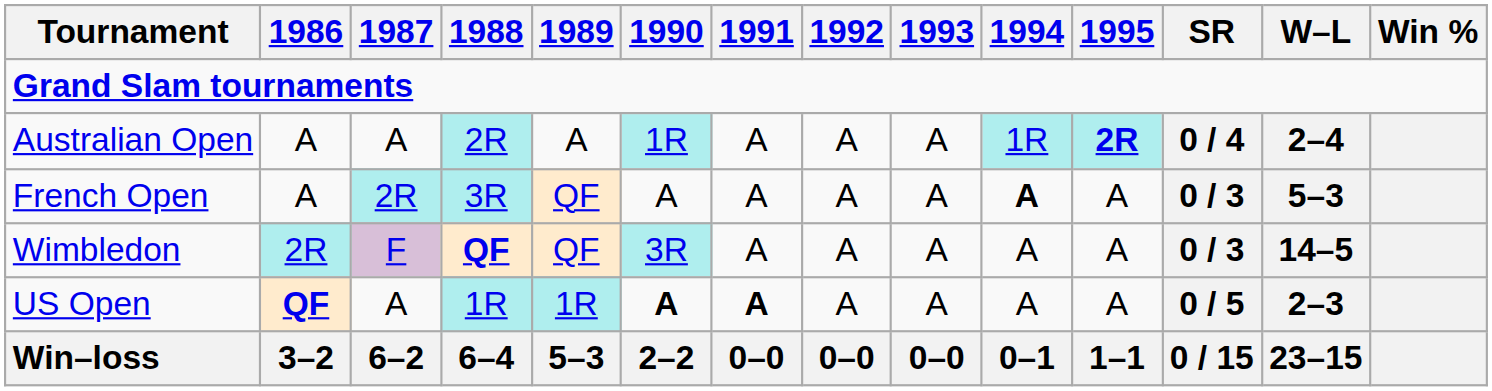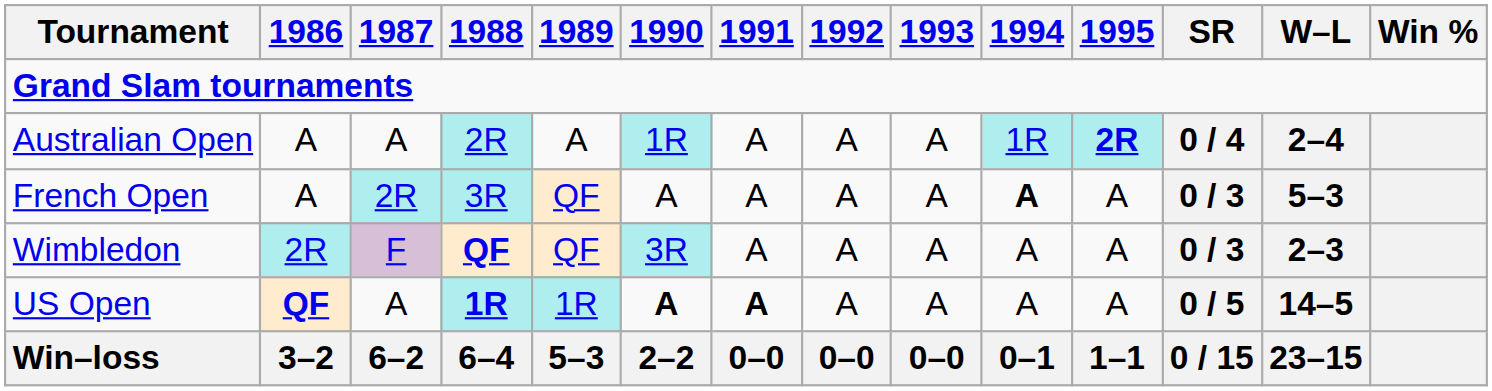(1316, 248) 14–5 -> (1316, 248) 2–3
(486, 303) normal -> (486, 303) bold
(1316, 303) 2–3 -> (1316, 303) 14–5
